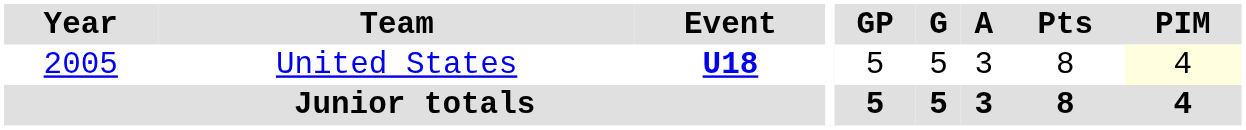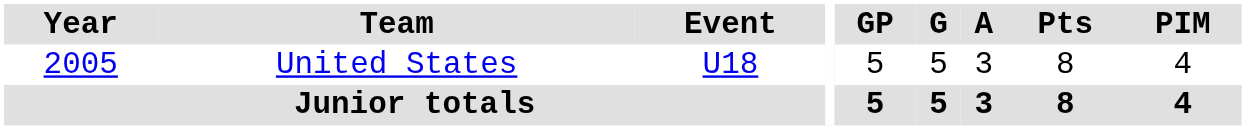(730, 65) bold -> (730, 65) normal
(1183, 65) lightyellow background -> (1183, 65) no background
